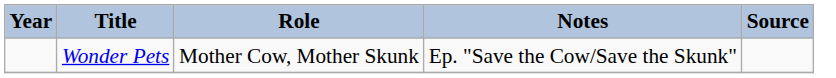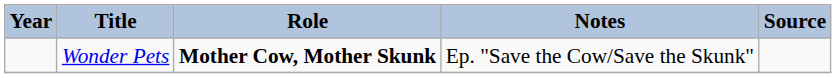(299, 55) normal -> (308, 55) bold
